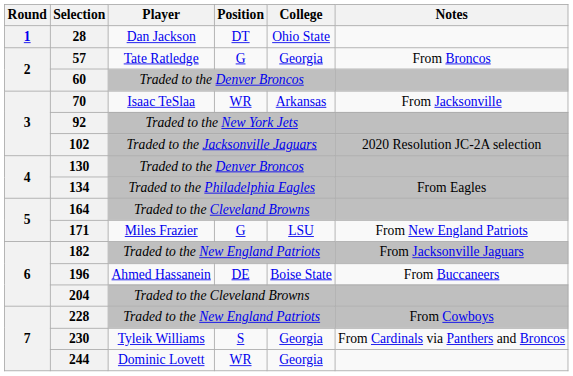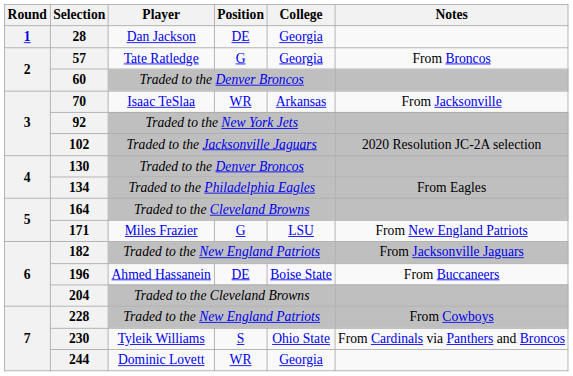(241, 36) DT -> (241, 36) DE
(301, 36) Ohio State -> (301, 36) Georgia
(301, 338) Georgia -> (301, 338) Ohio State
